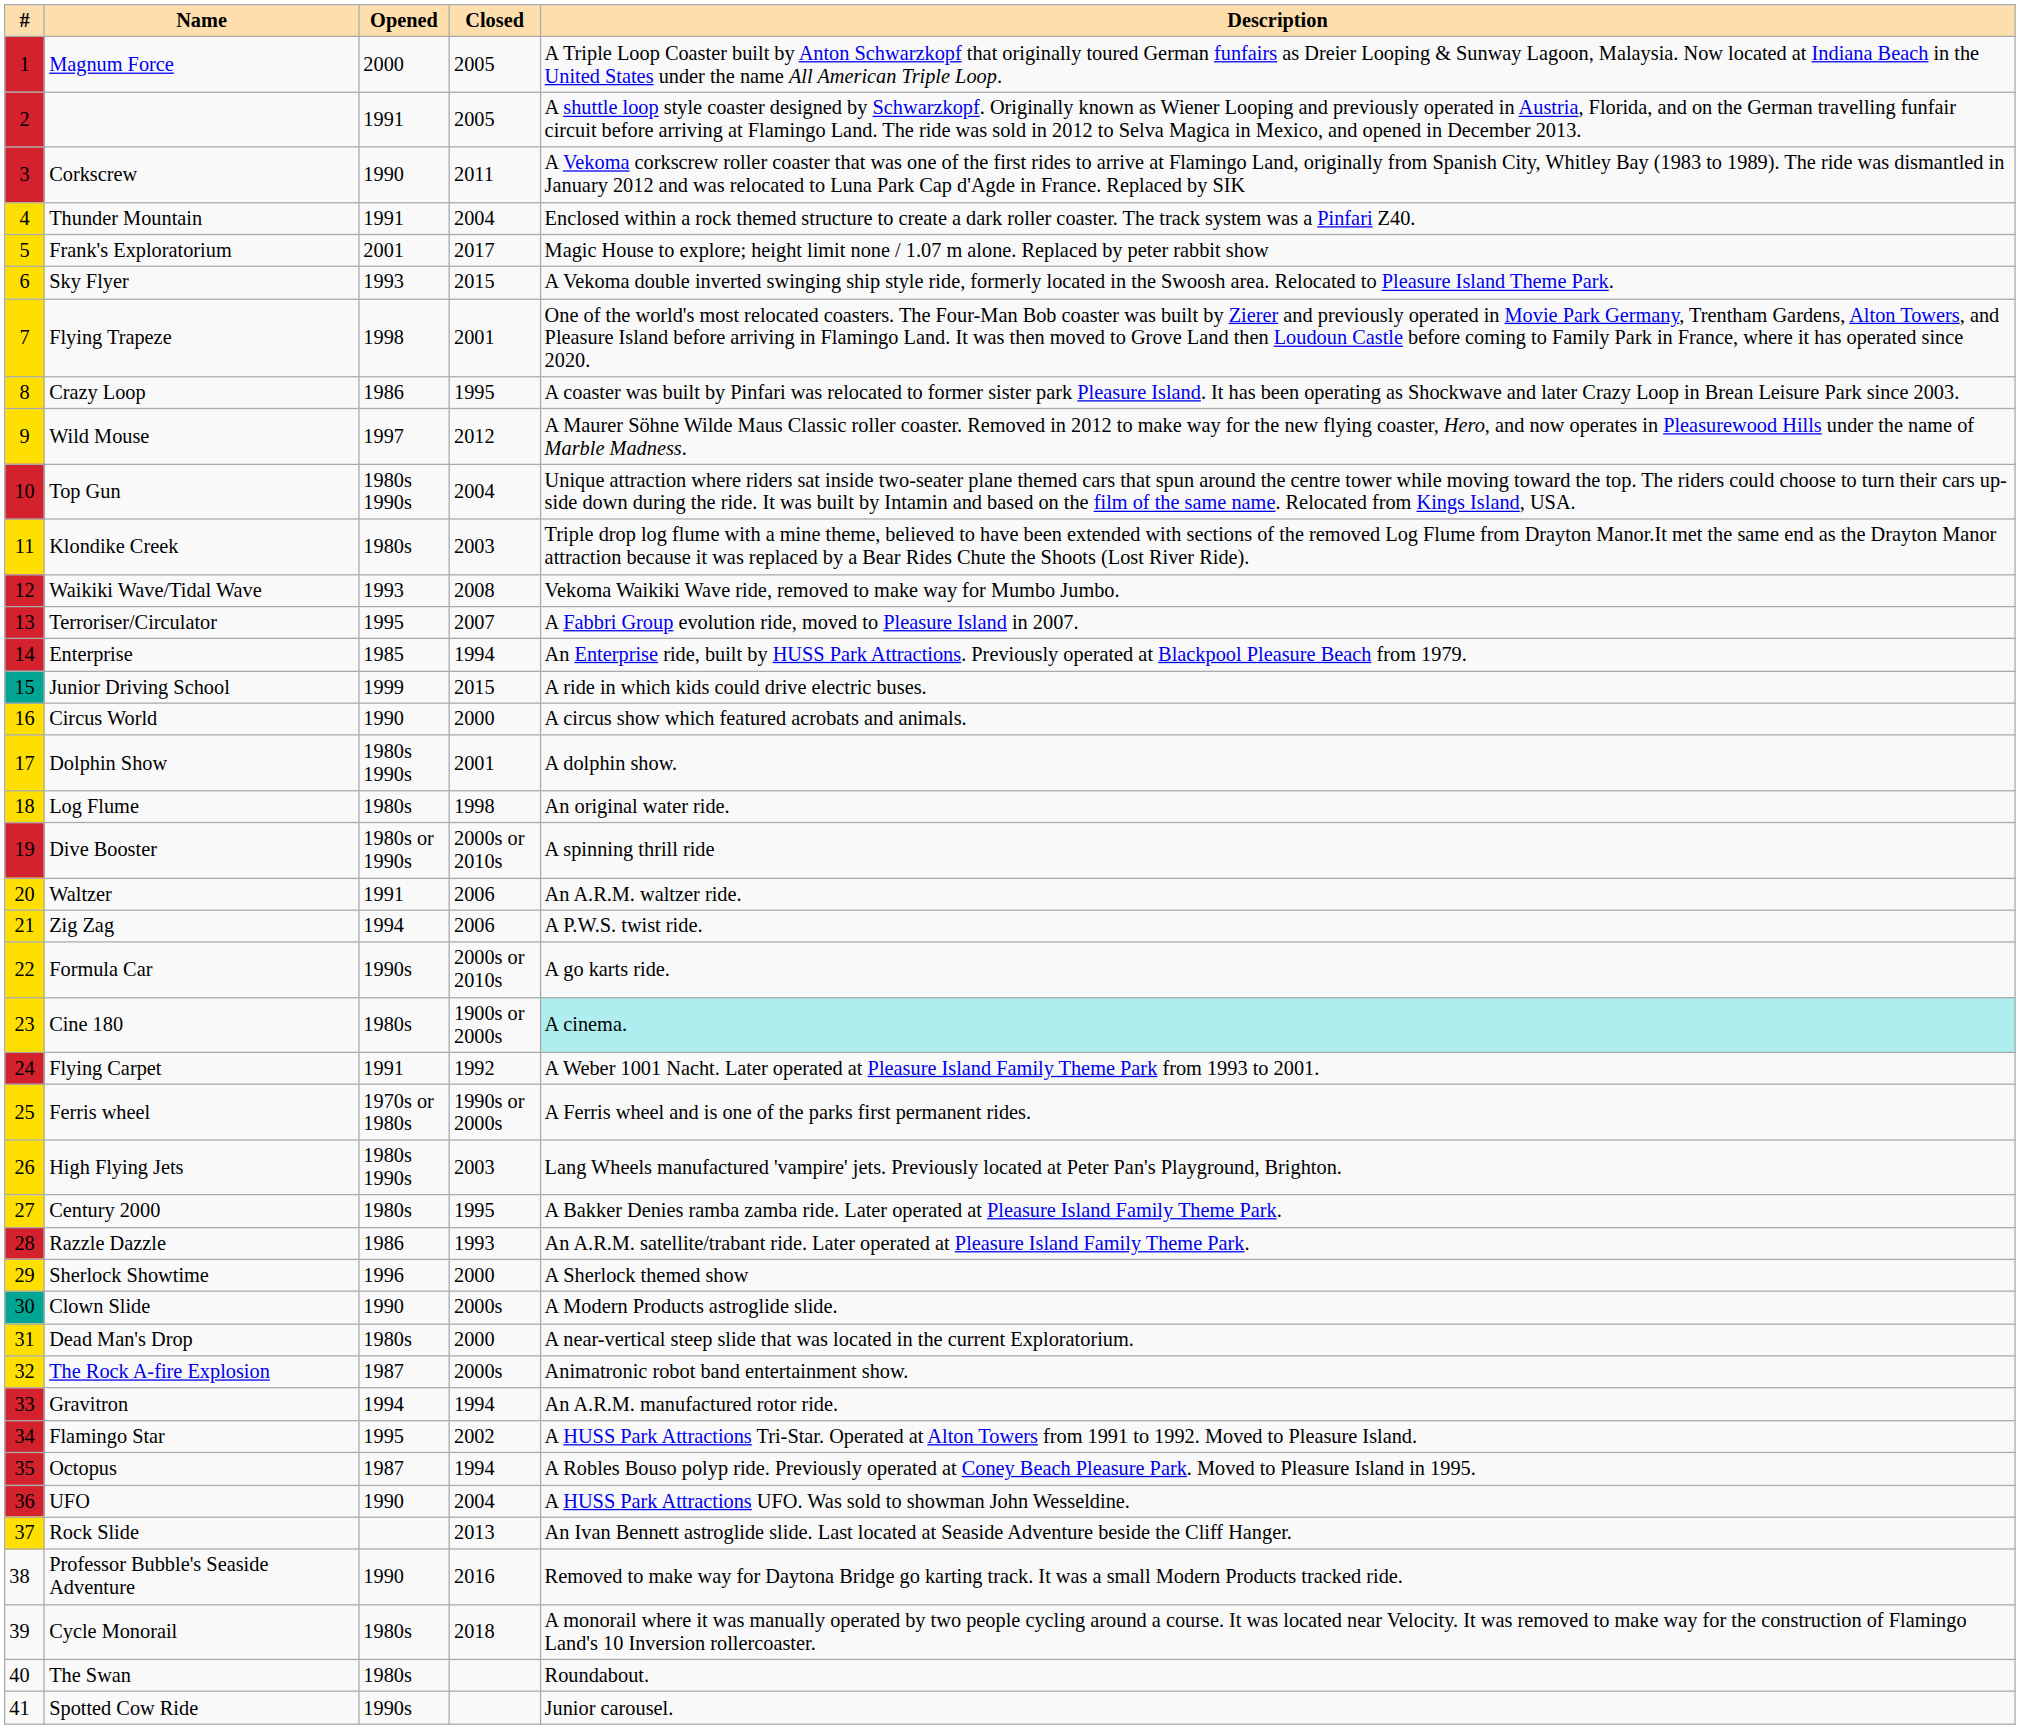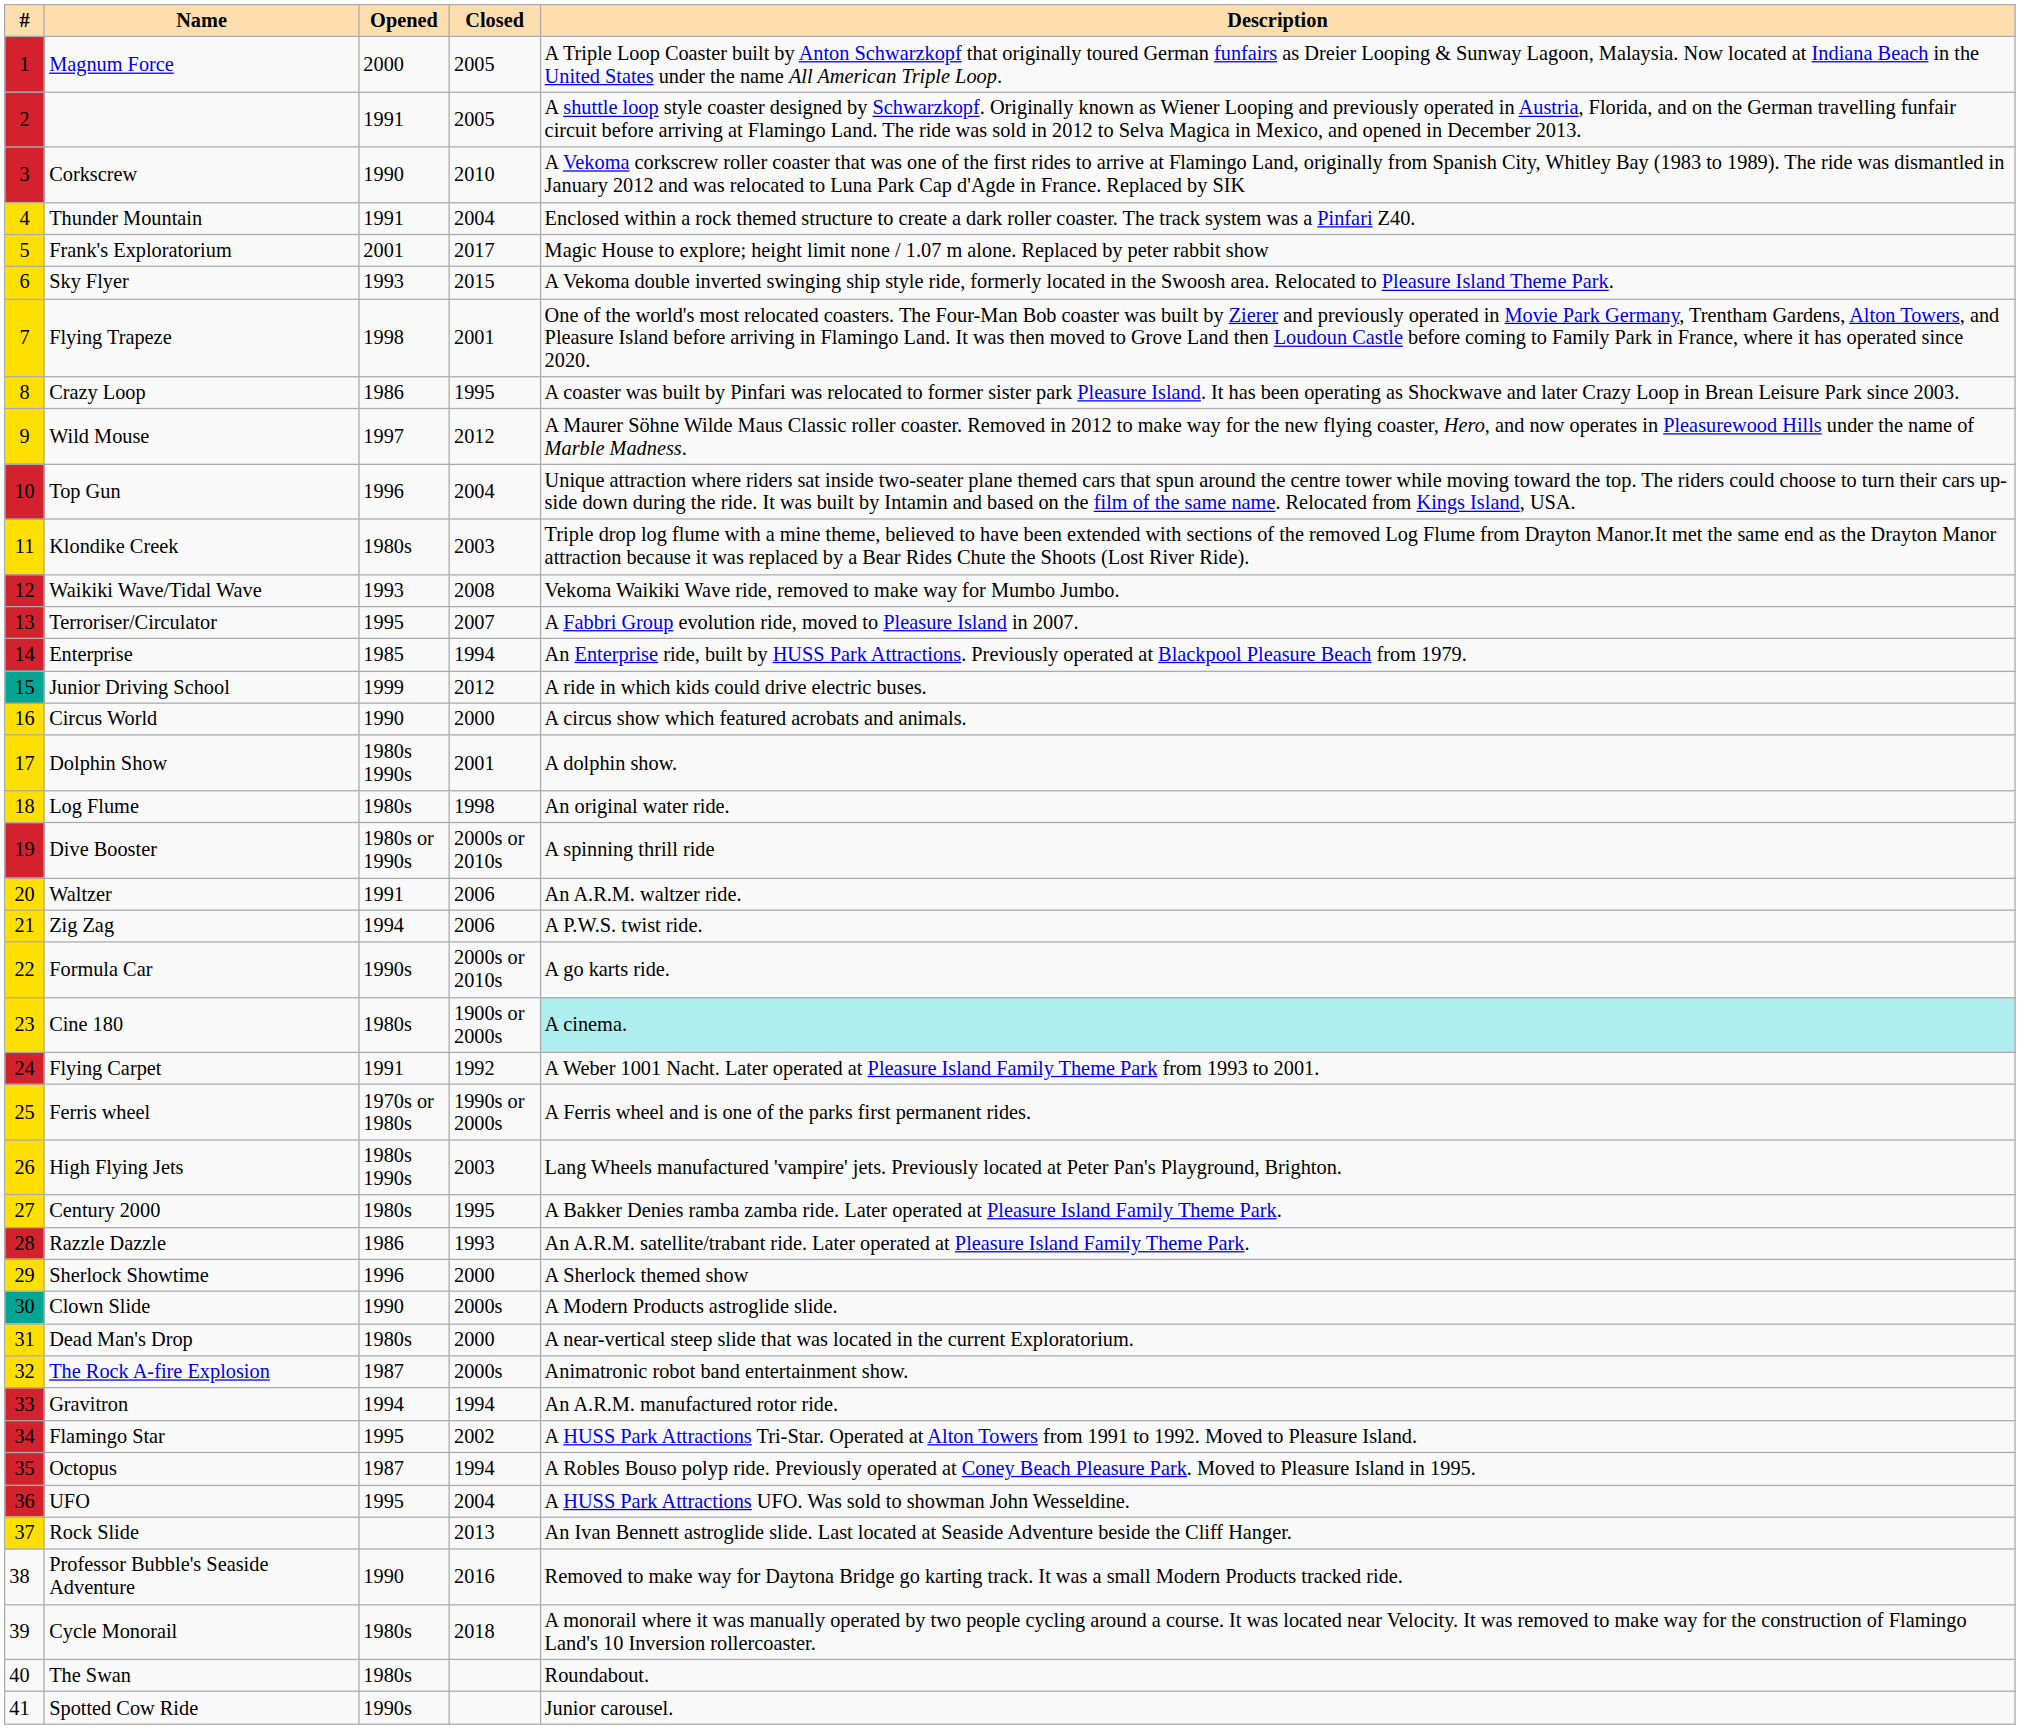(474, 174) 2011 -> (474, 174) 2010
(388, 491) 1980s 1990s -> (384, 491) 1996
(474, 686) 2015 -> (474, 686) 2012
(384, 1500) 1990 -> (384, 1500) 1995
